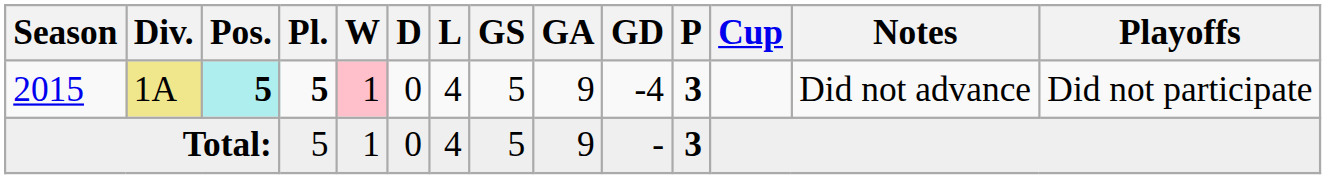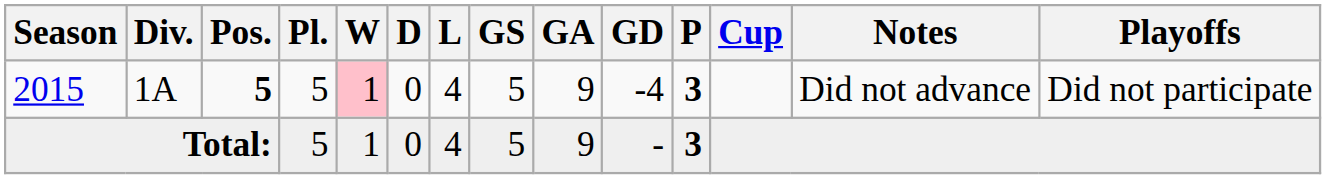(155, 88) khaki background -> (155, 88) no background
(263, 88) paleturquoise background -> (263, 88) no background
(320, 88) bold -> (320, 88) normal
